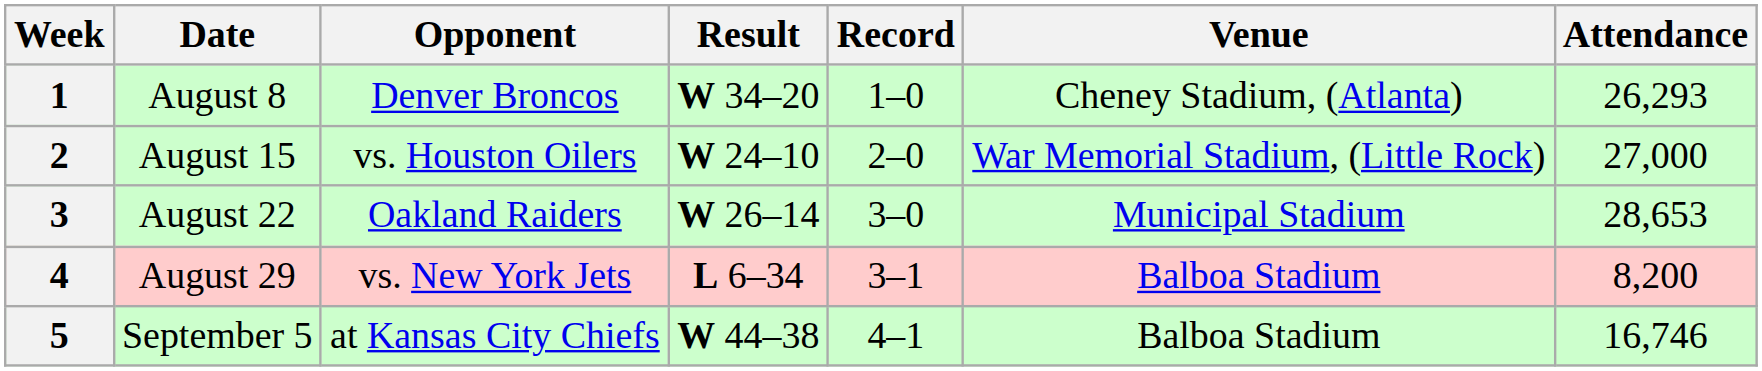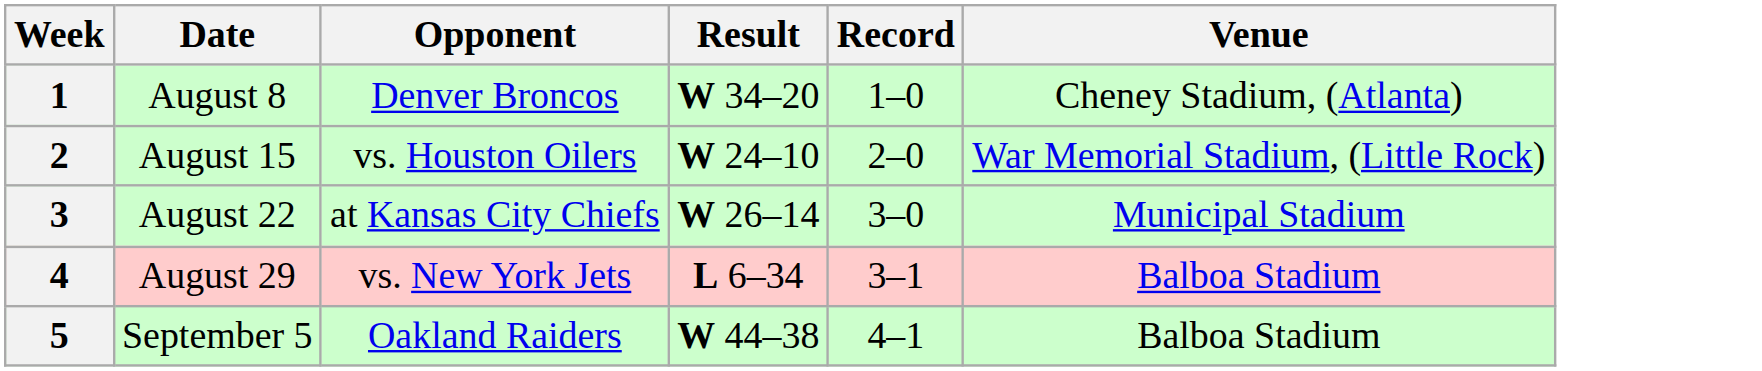- column: (1655, 34)
(495, 214) Oakland Raiders -> (495, 214) at Kansas City Chiefs
(495, 335) at Kansas City Chiefs -> (495, 335) Oakland Raiders
